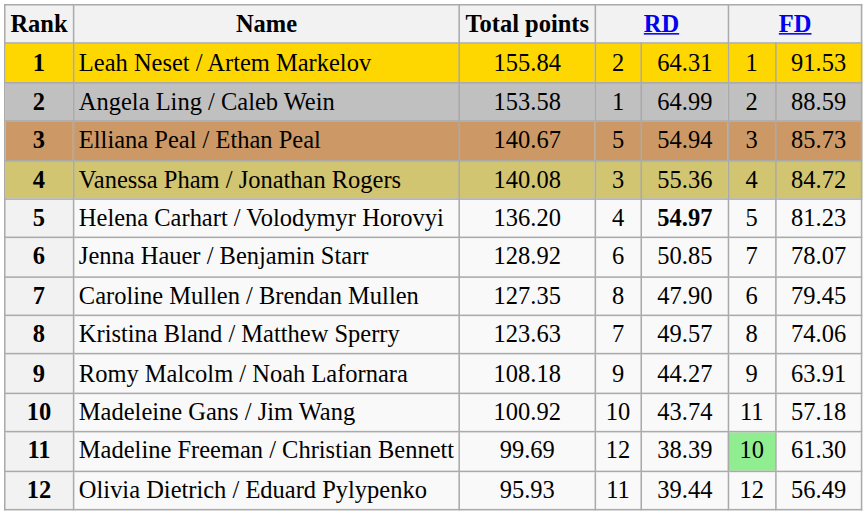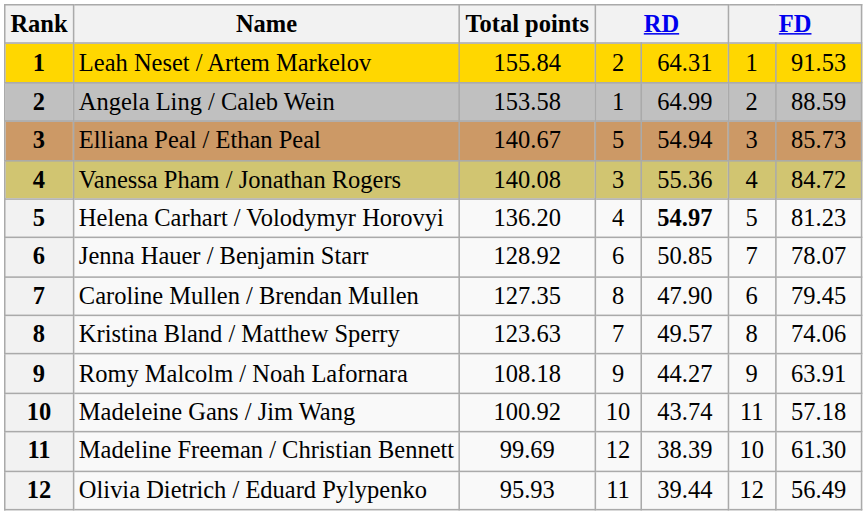(752, 450) lightgreen background -> (752, 450) no background
